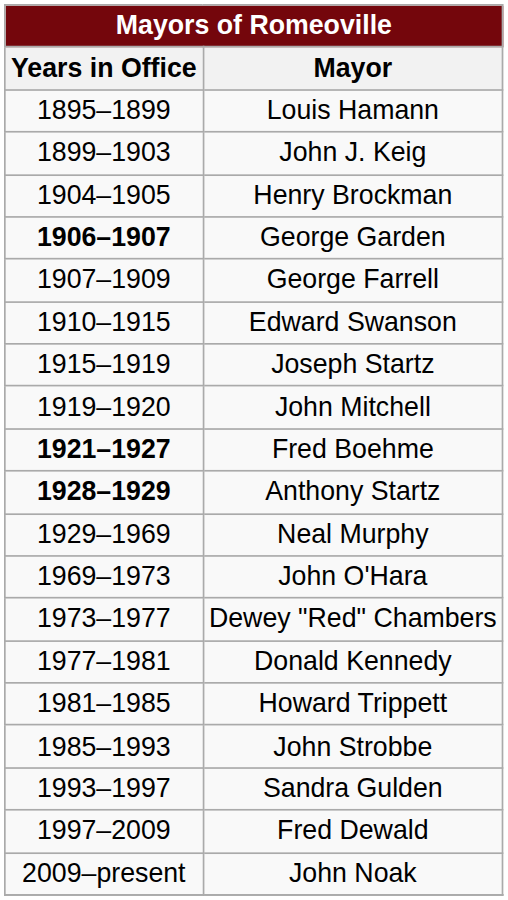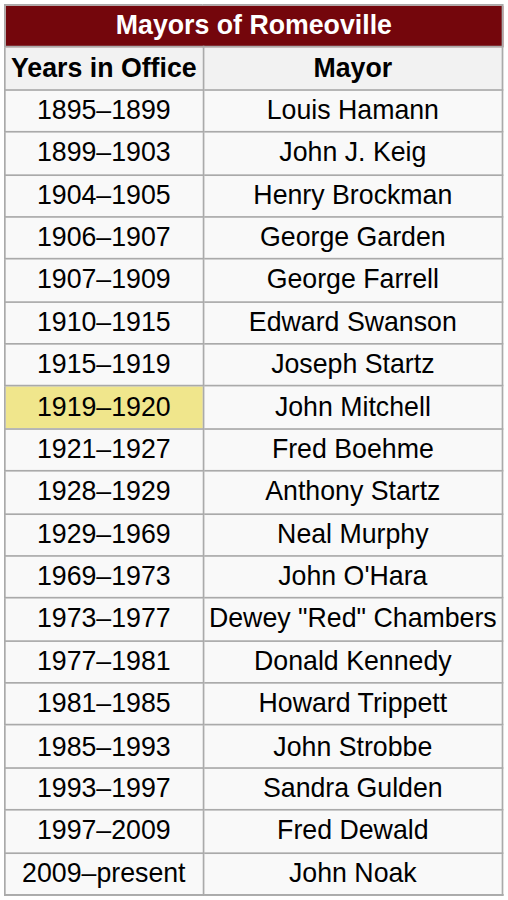(104, 237) bold -> (104, 237) normal
(104, 407) no background -> (104, 407) khaki background
(104, 449) bold -> (104, 449) normal
(104, 491) bold -> (104, 491) normal
